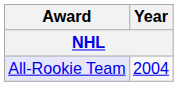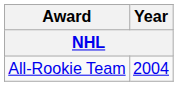(67, 68) lavender background -> (67, 68) no background
